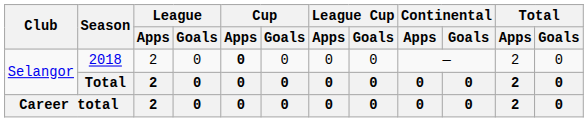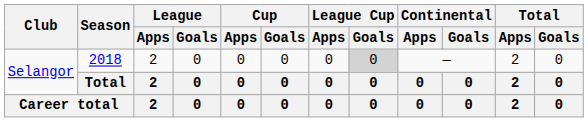(241, 61) bold -> (241, 61) normal
(373, 61) no background -> (373, 61) lightgrey background
